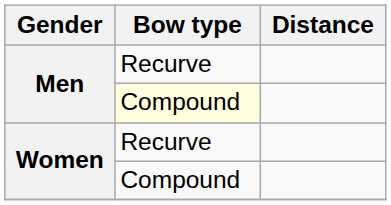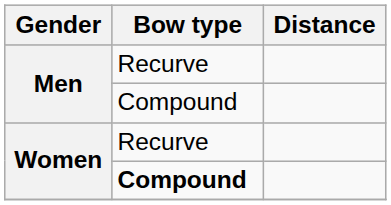(180, 102) lightyellow background -> (177, 102) no background
(180, 180) normal -> (182, 180) bold
